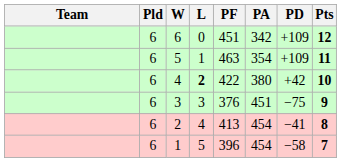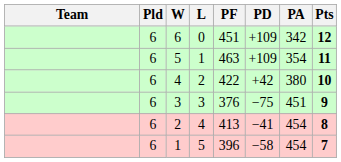columns swapped: (261, 15) <-> (295, 15)
(201, 80) bold -> (201, 80) normal
